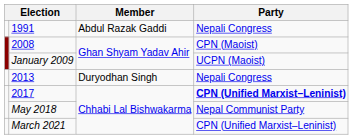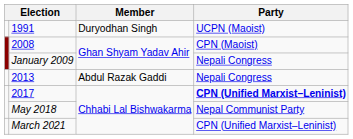(122, 28) Abdul Razak Gaddi -> (118, 28) Duryodhan Singh
(234, 28) Nepali Congress -> (231, 28) UCPN (Maoist)
(231, 61) UCPN (Maoist) -> (234, 61) Nepali Congress
(118, 77) Duryodhan Singh -> (122, 77) Abdul Razak Gaddi
